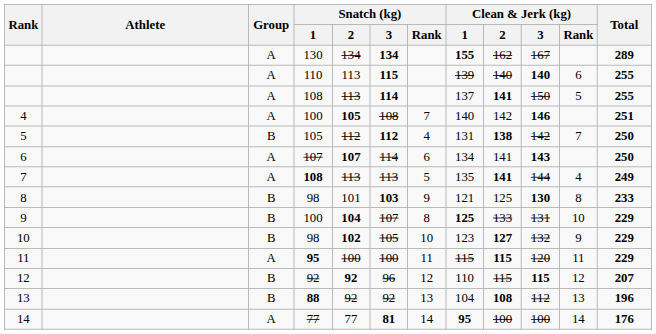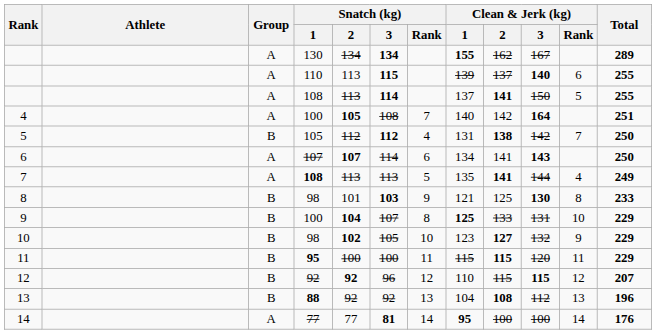(503, 75) 140 -> (503, 75) 137
(540, 116) 146 -> (540, 116) 164
(271, 258) A -> (271, 258) B
